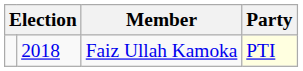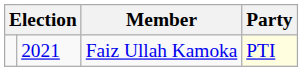(41, 50) 2018 -> (41, 50) 2021
